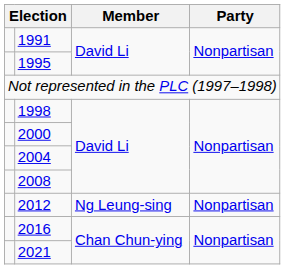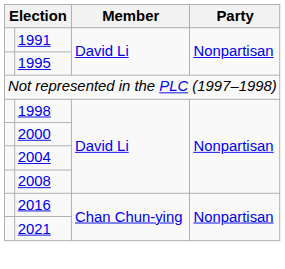- row: (34, 205)
